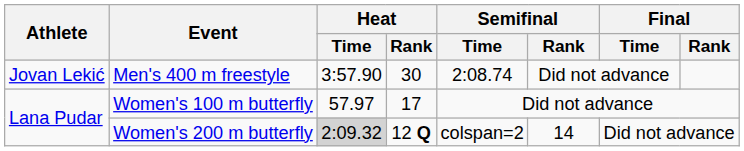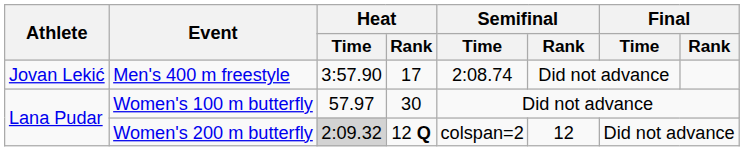(411, 75) 30 -> (411, 75) 17
(411, 104) 17 -> (411, 104) 30
(564, 132) 14 -> (564, 132) 12
